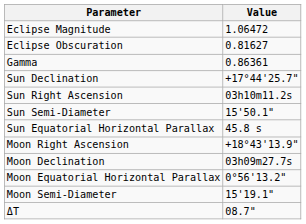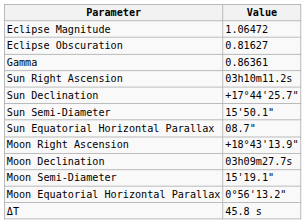rows swapped: (65, 95) <-> (53, 79)
(244, 128) 45.8 s -> (241, 128) 08.7"
rows swapped: (62, 194) <-> (114, 178)
(241, 211) 08.7" -> (244, 211) 45.8 s
